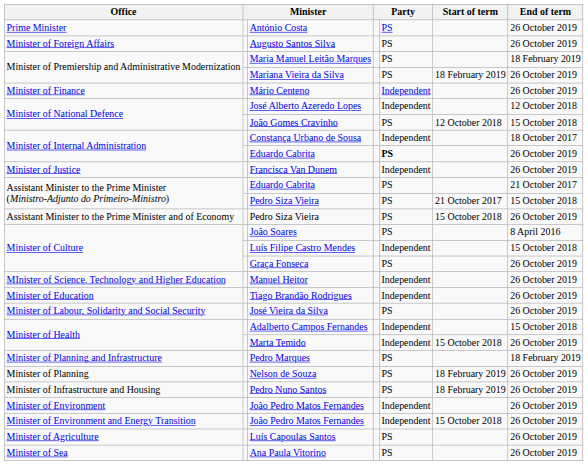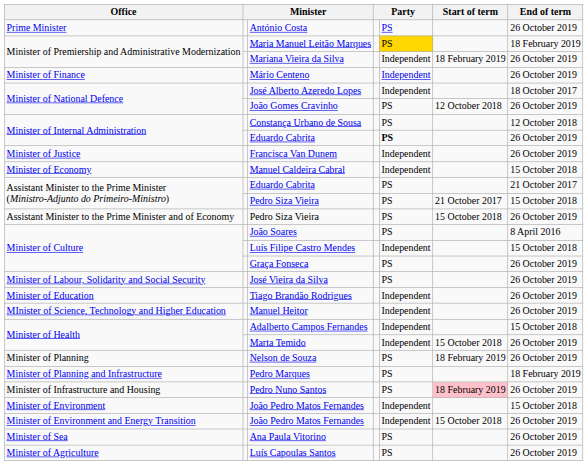- row: (60, 43)
(387, 59) no background -> (387, 43) gold background
(387, 75) PS -> (406, 59) Independent
(544, 106) 12 October 2018 -> (544, 91) 18 October 2017
(544, 122) 15 October 2018 -> (544, 106) 26 October 2019
(406, 138) Independent -> (387, 122) PS
(544, 138) 18 October 2017 -> (544, 122) 12 October 2018
+ row: (49, 169)
rows swapped: (116, 279) <-> (106, 311)
rows swapped: (84, 358) <-> (48, 374)
(470, 389) no background -> (470, 389) pink background
(544, 405) 26 October 2019 -> (544, 405) 15 October 2018
rows swapped: (53, 437) <-> (37, 452)
